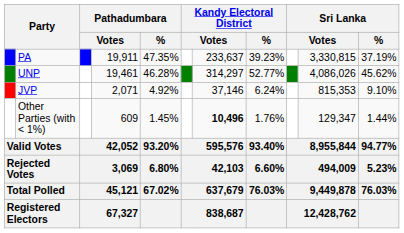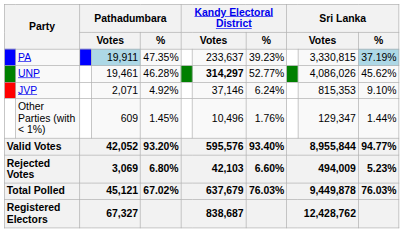(123, 57) no background -> (123, 57) lightblue background
(379, 57) no background -> (379, 57) lightblue background
(225, 73) normal -> (225, 73) bold
(228, 118) bold -> (228, 118) normal
